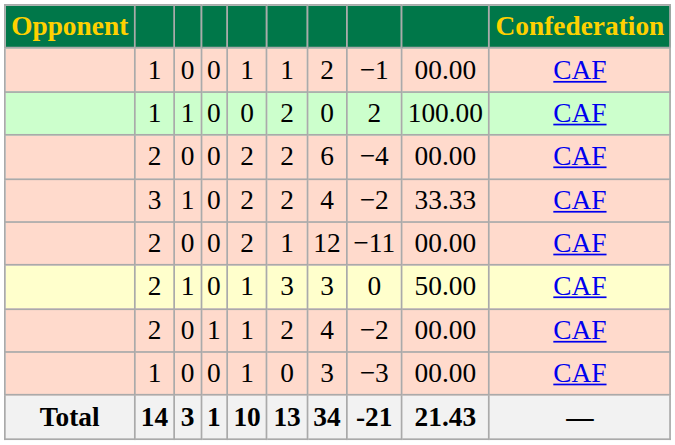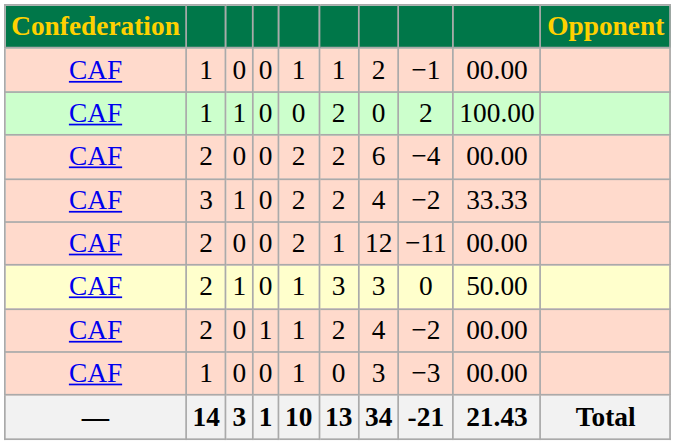columns swapped: (70, 26) <-> (580, 26)
